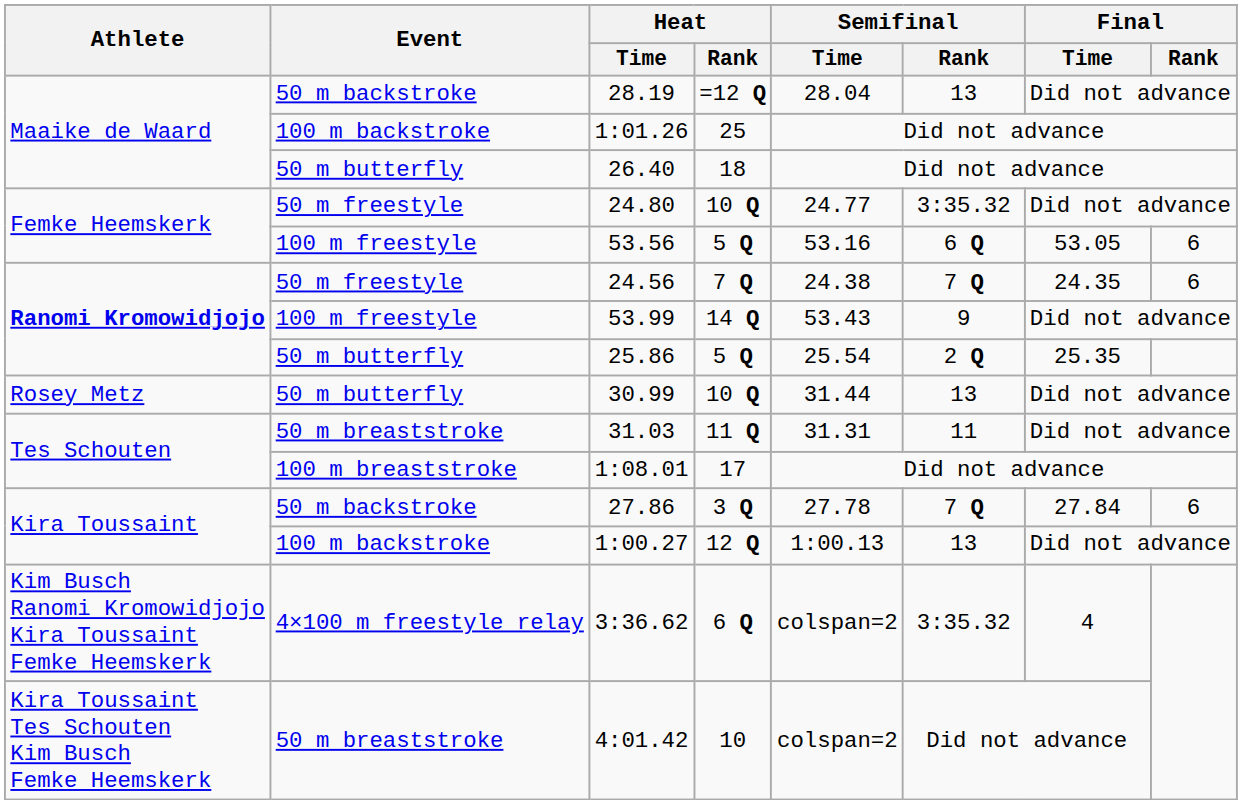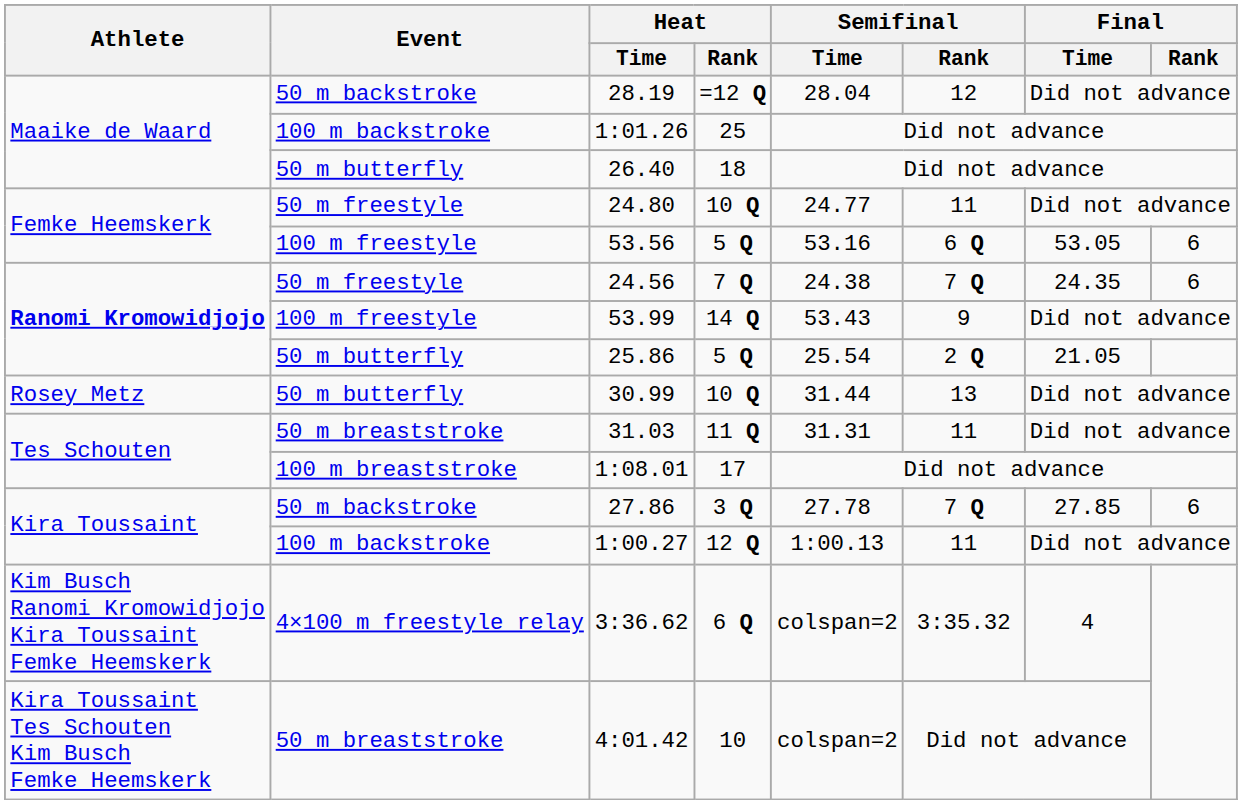(964, 94) 13 -> (964, 94) 12
(964, 207) 3:35.32 -> (964, 207) 11
(1087, 357) 25.35 -> (1087, 357) 21.05
(1087, 507) 27.84 -> (1087, 507) 27.85
(964, 545) 13 -> (964, 545) 11
